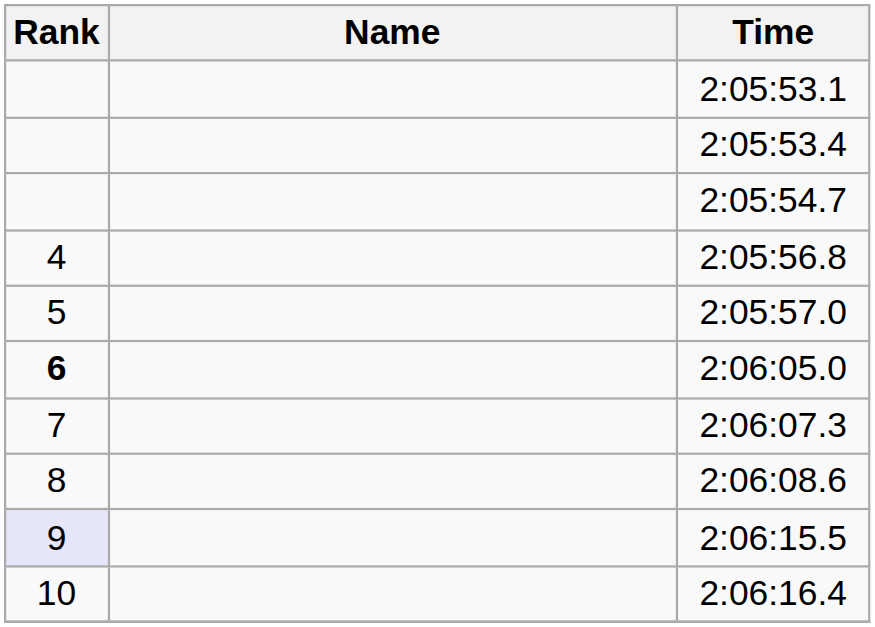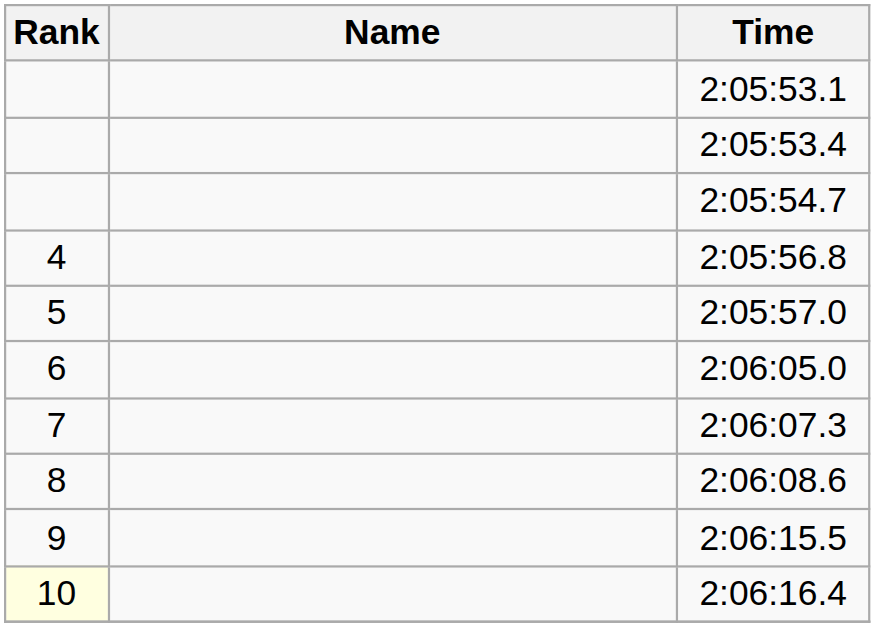(56, 369) bold -> (56, 369) normal
(56, 537) lavender background -> (56, 537) no background
(56, 593) no background -> (56, 593) lightyellow background
